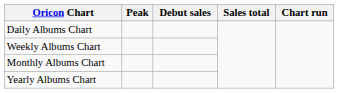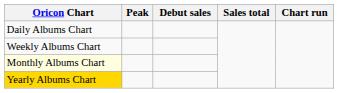(56, 63) no background -> (56, 63) lightyellow background
(51, 79) no background -> (51, 79) gold background
